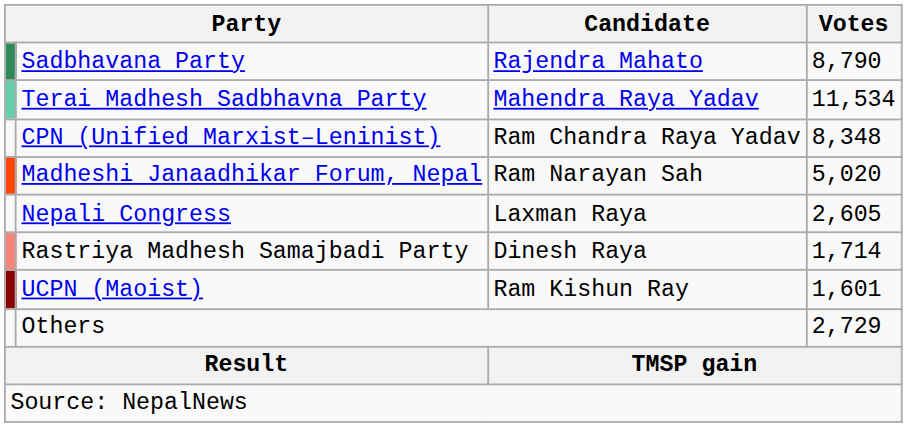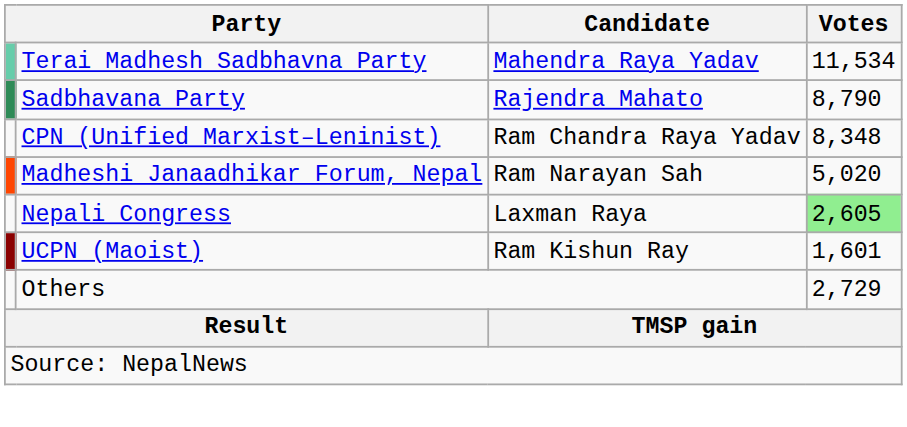rows swapped: (224, 100) <-> (133, 62)
(847, 213) no background -> (847, 213) lightgreen background
- row: (245, 251)
